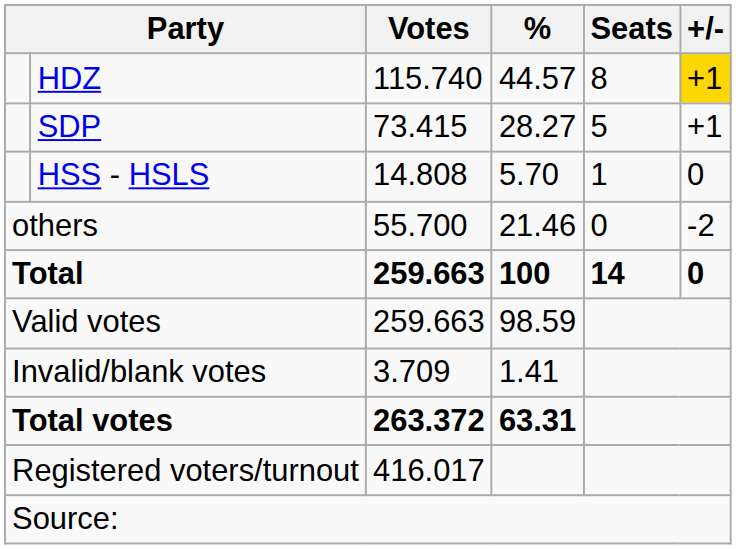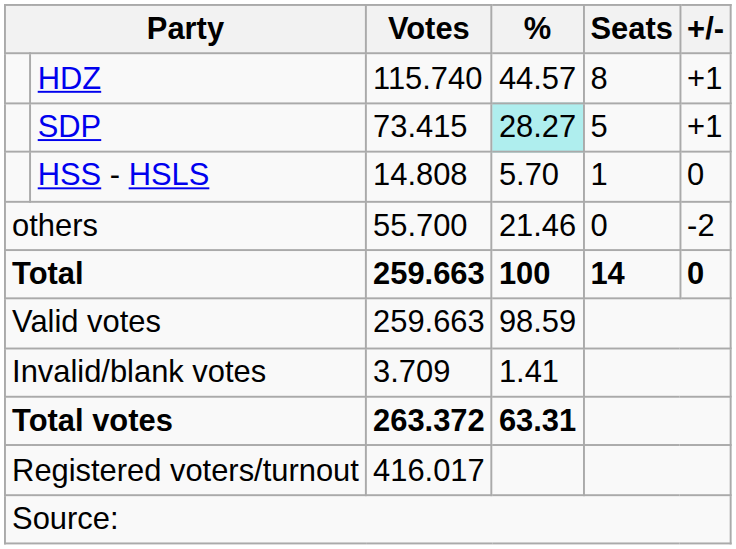(705, 77) gold background -> (705, 77) no background
(538, 126) no background -> (538, 126) paleturquoise background
